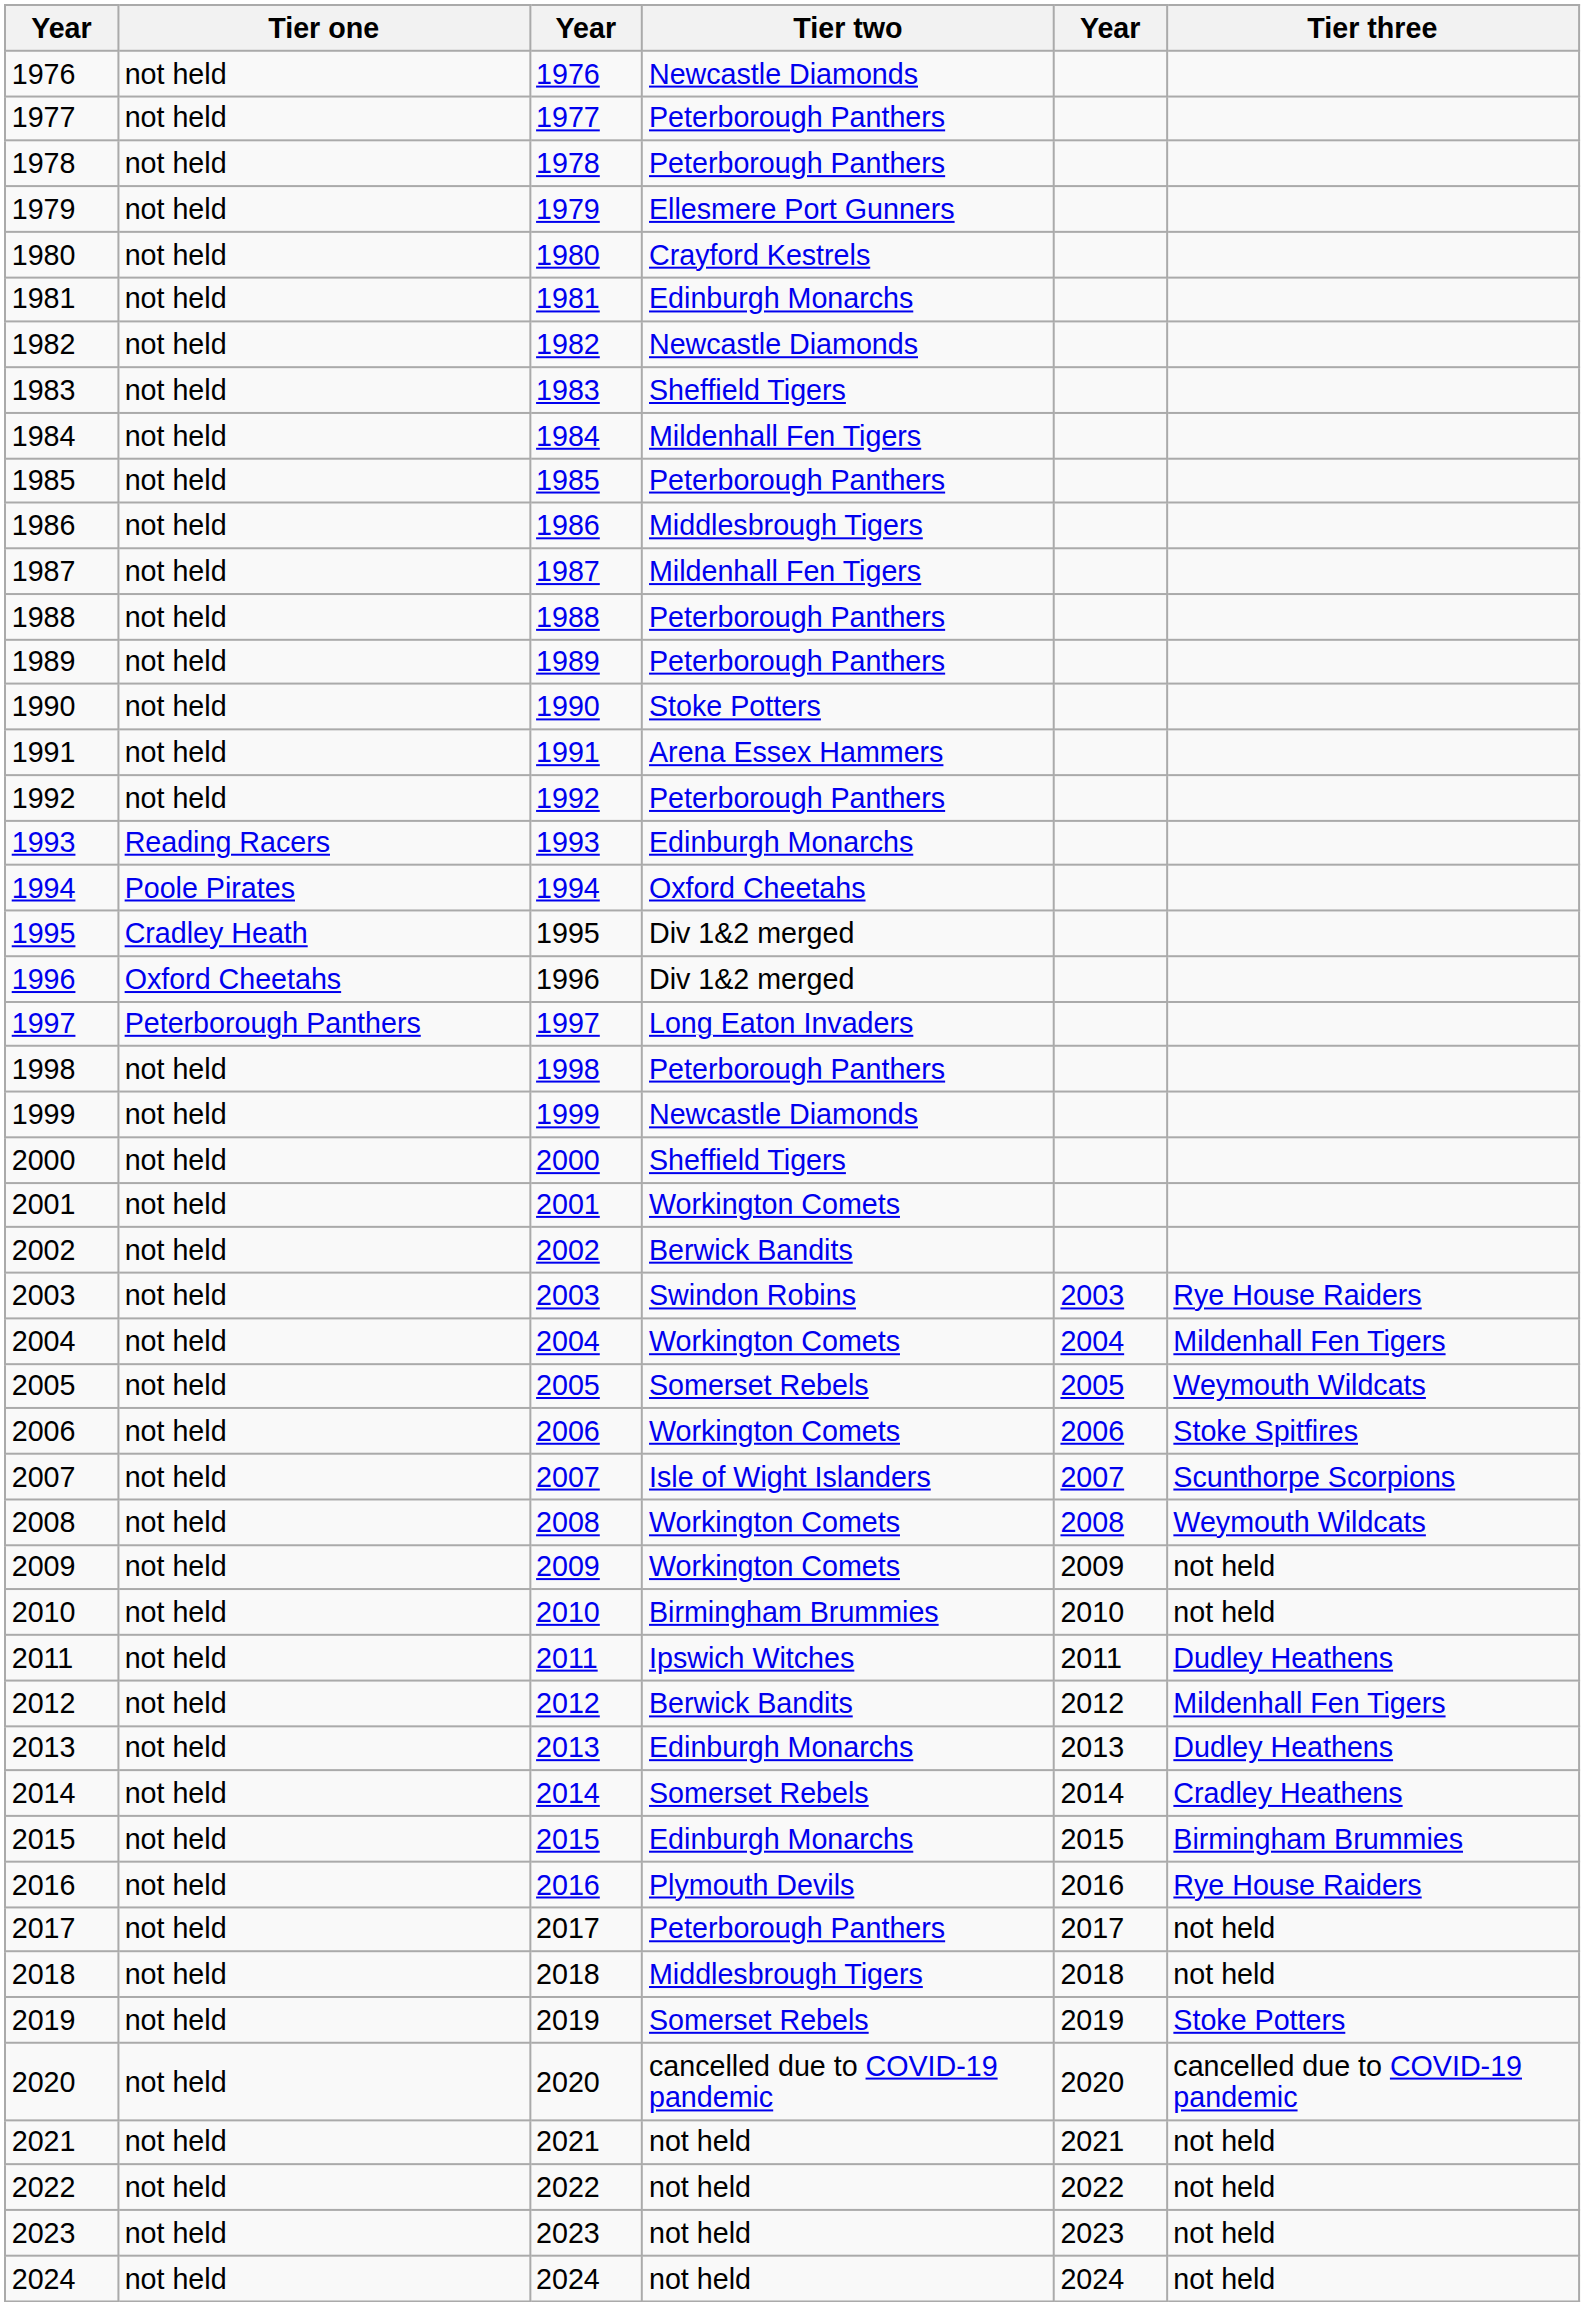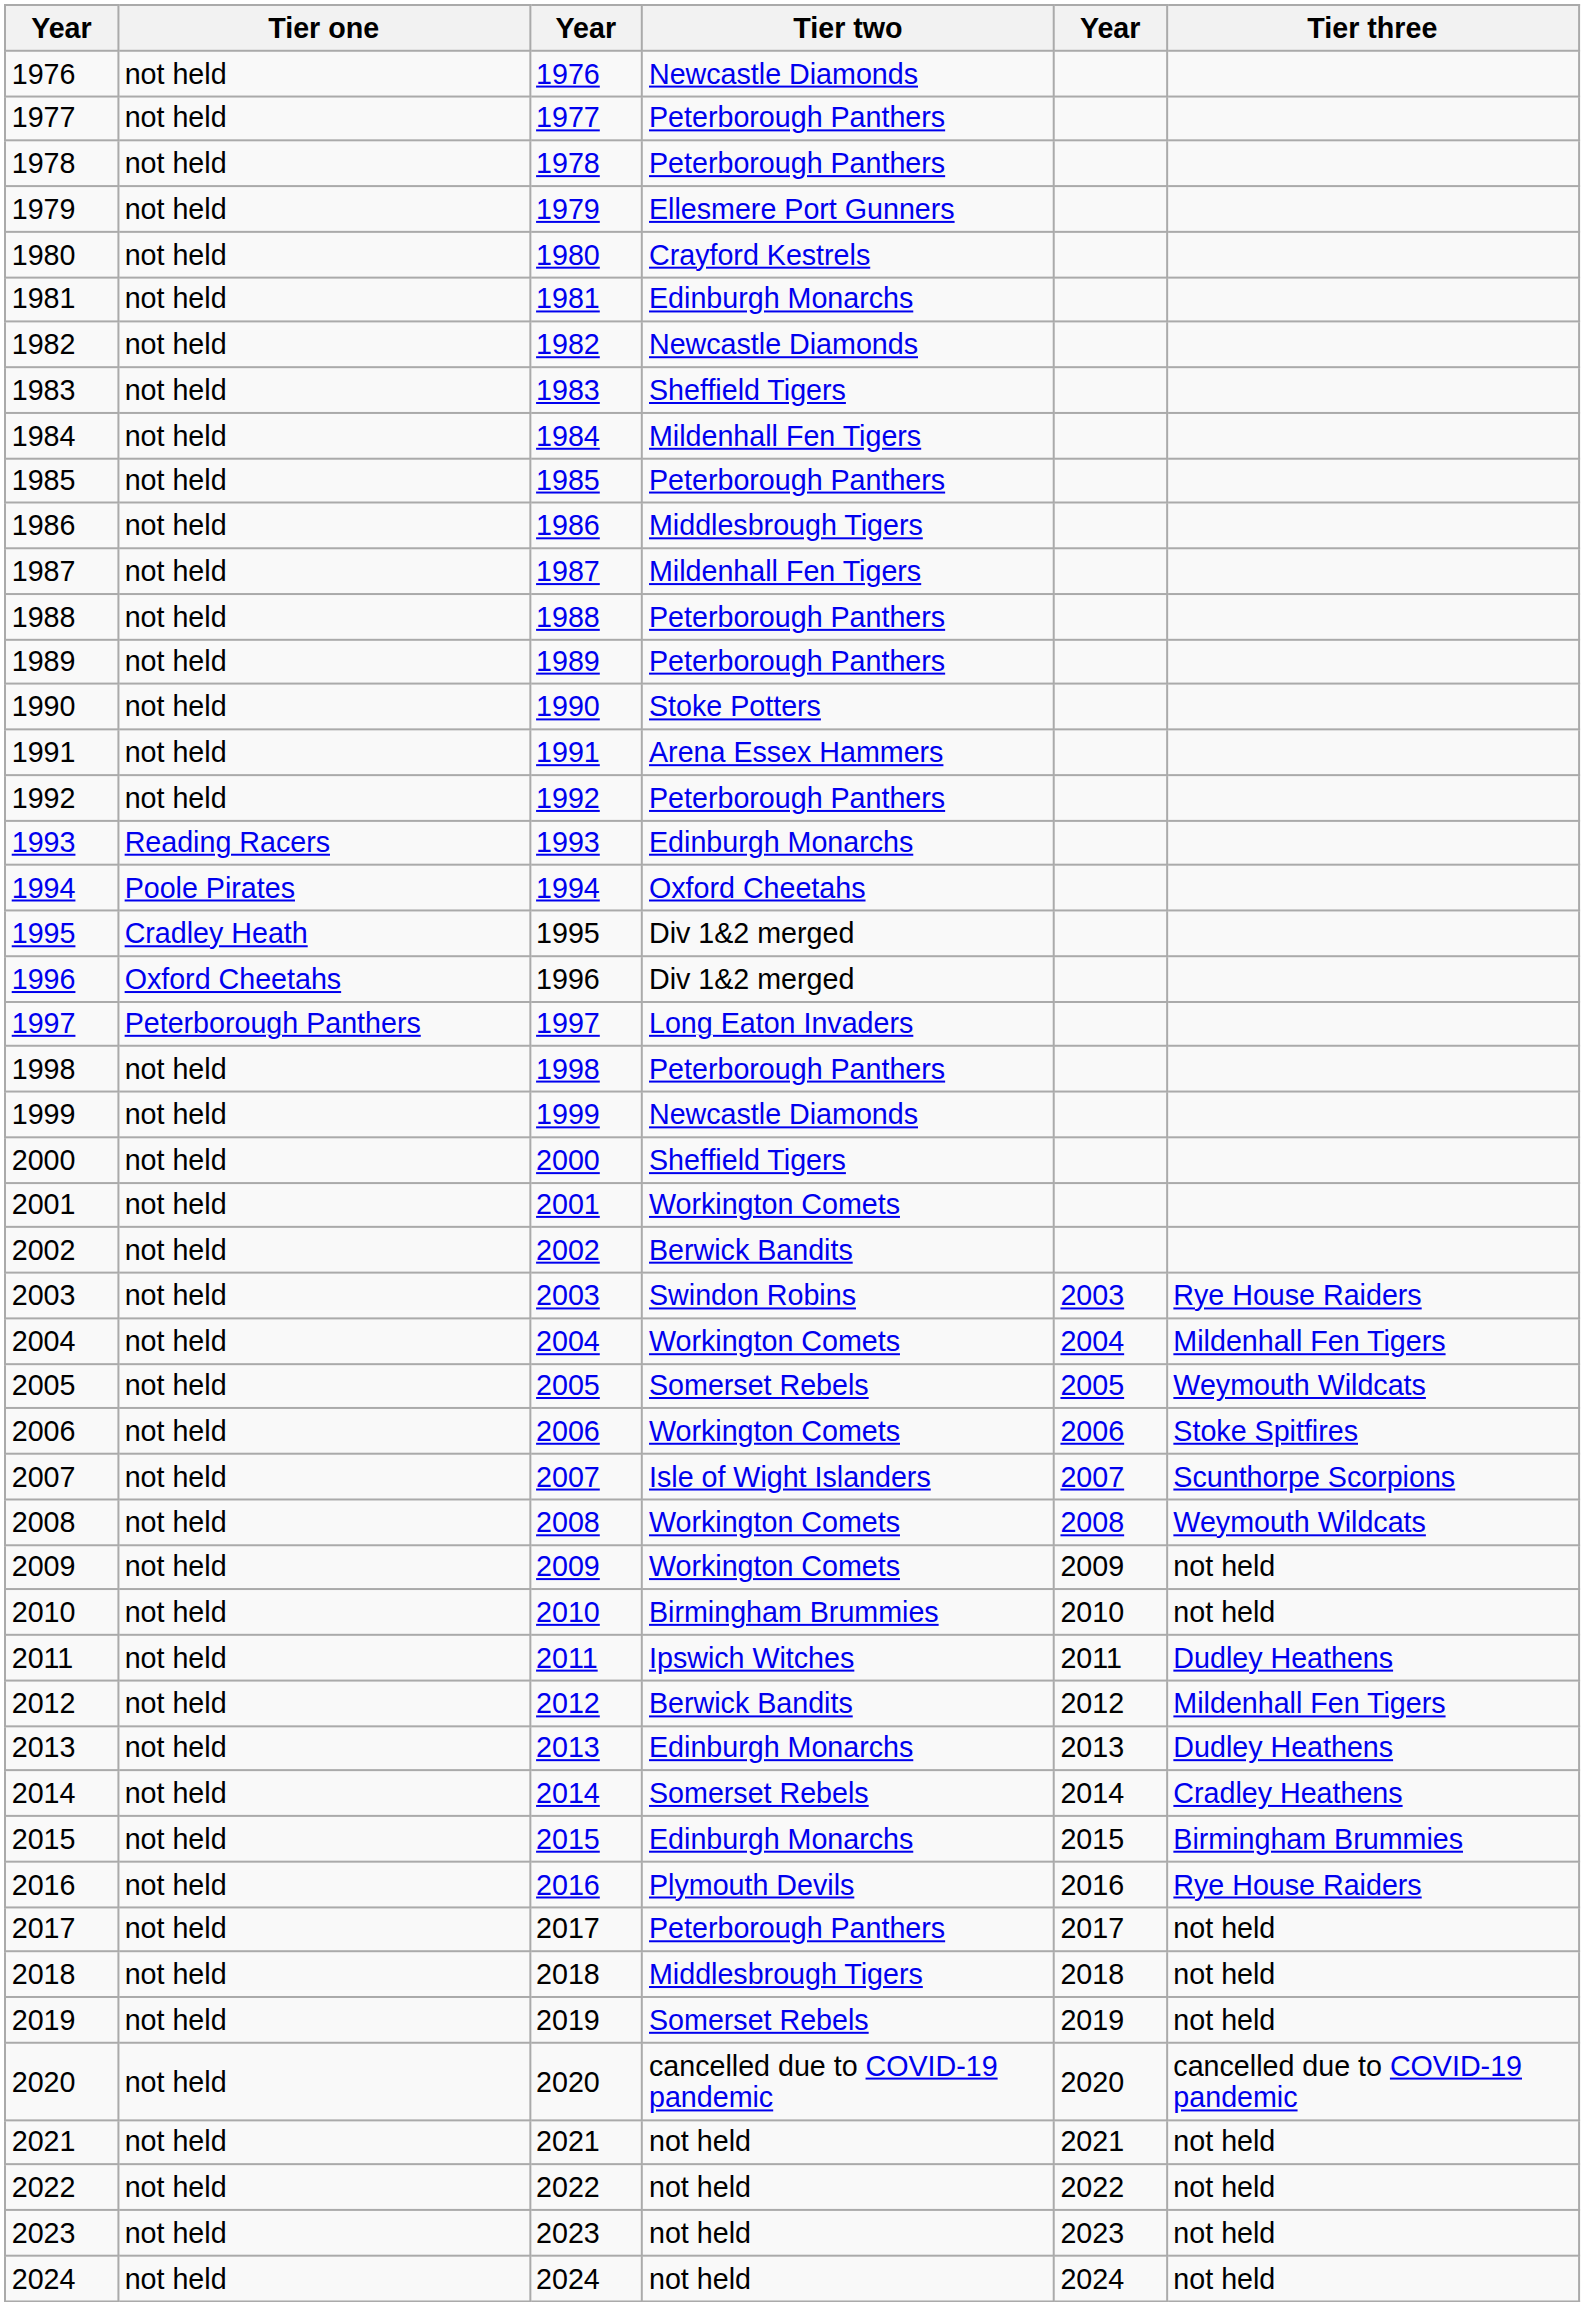(1259, 2020) Stoke Potters -> (1224, 2020) not held
